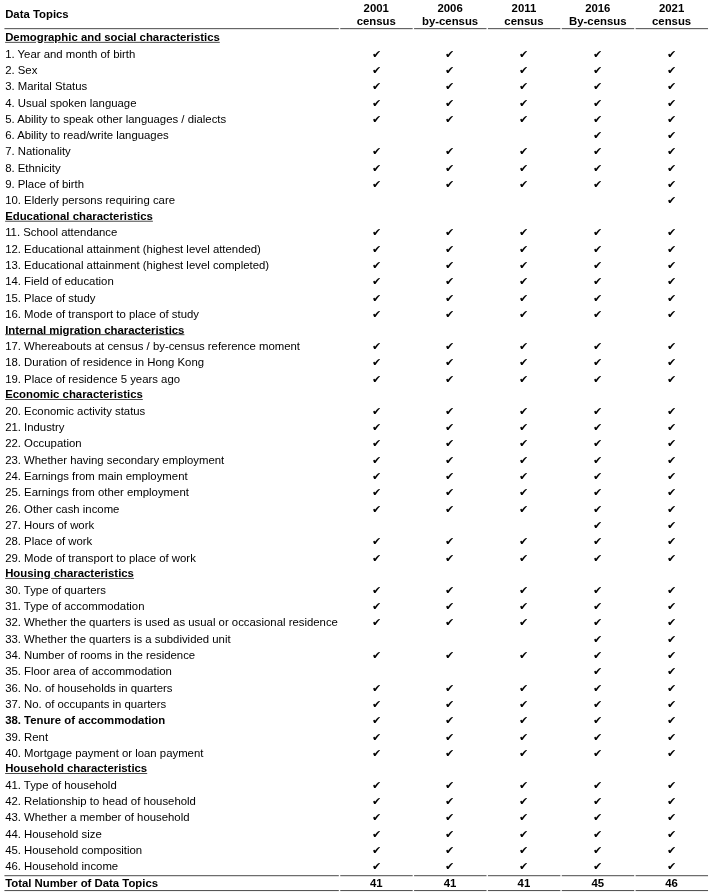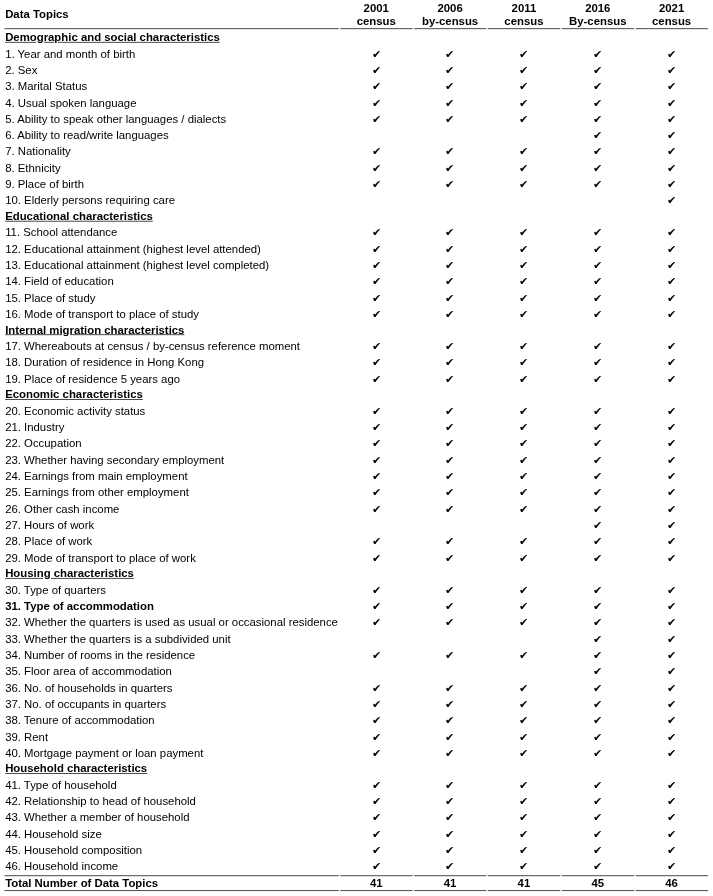(75, 606) normal -> (80, 606) bold
(85, 720) bold -> (80, 720) normal
